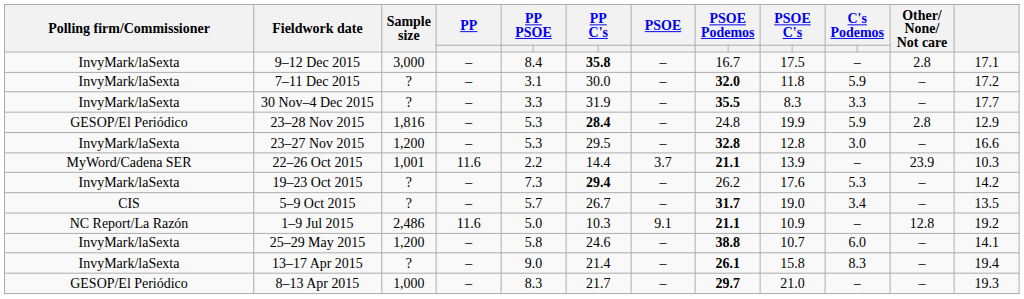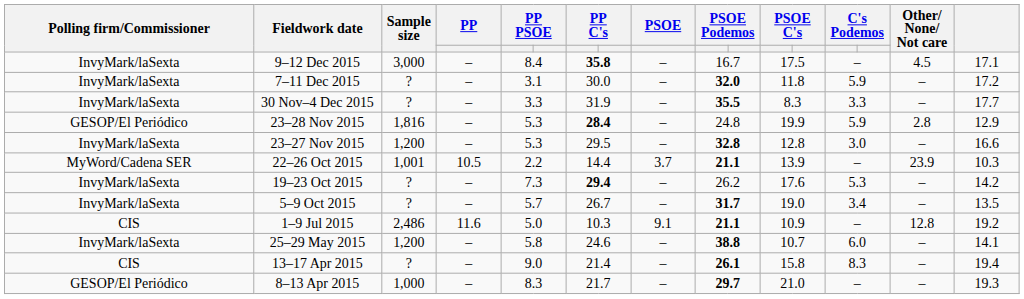(922, 62) 2.8 -> (922, 62) 4.5
(469, 163) 11.6 -> (469, 163) 10.5
(129, 203) CIS -> (129, 203) InvyMark/laSexta
(129, 223) NC Report/La Razón -> (129, 223) CIS
(129, 264) InvyMark/laSexta -> (129, 264) CIS
